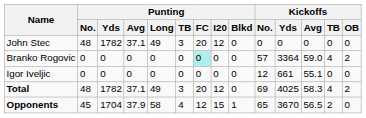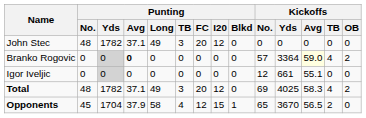(103, 58) no background -> (103, 58) lightgrey background
(129, 58) normal -> (129, 58) bold
(198, 58) paleturquoise background -> (198, 58) no background
(313, 58) no background -> (313, 58) lightyellow background
(103, 74) no background -> (103, 74) lightgrey background
